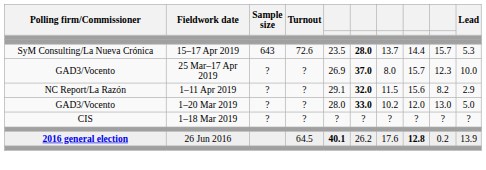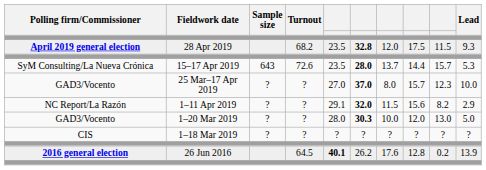+ row: (85, 47)
(337, 71) 26.9 -> (337, 85) 27.0
(363, 105) 33.0 -> (363, 119) 30.3
(390, 105) 10.2 -> (390, 119) 10.0
(416, 138) bold -> (416, 153) normal
